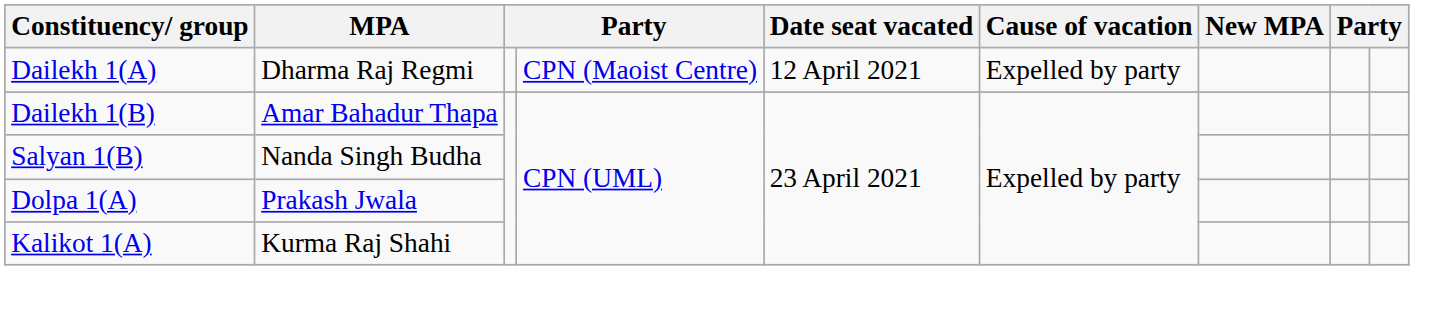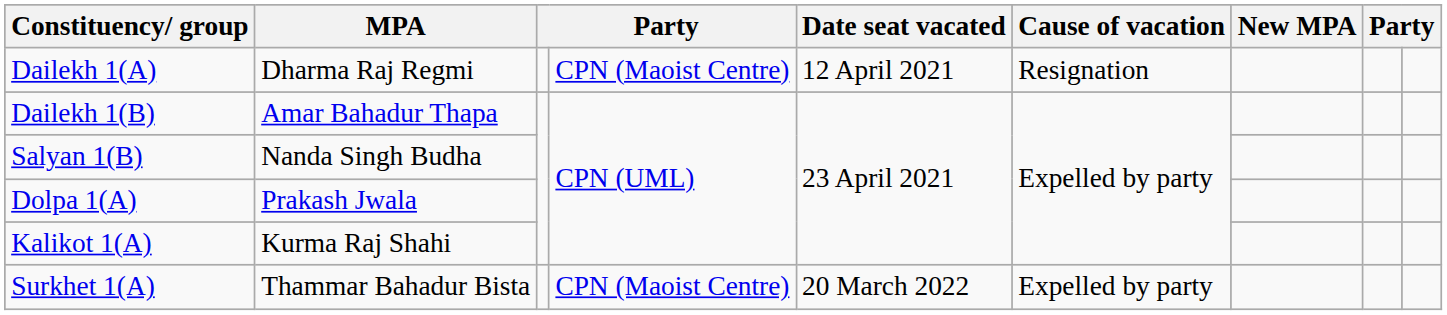(1083, 69) Expelled by party -> (1084, 69) Resignation
+ row: (83, 286)
